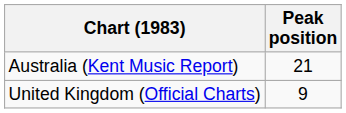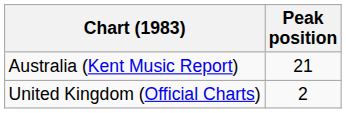(303, 94) 9 -> (303, 94) 2
